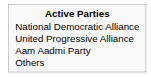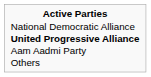(75, 39) normal -> (75, 39) bold
